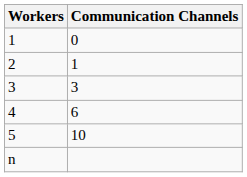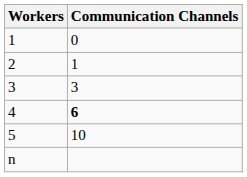(75, 111) normal -> (75, 111) bold
